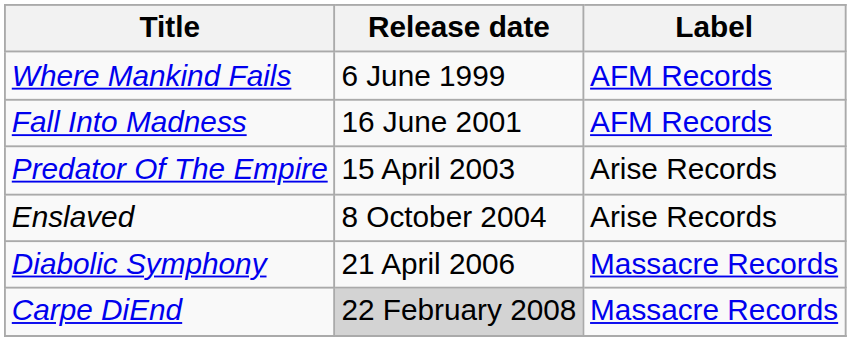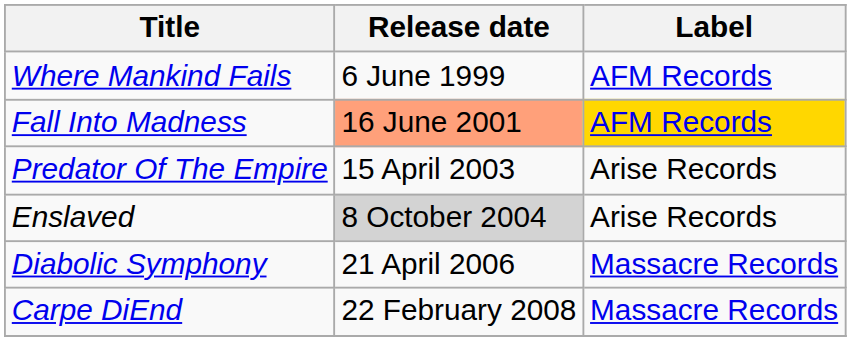(432, 122) no background -> (432, 122) lightsalmon background
(681, 122) no background -> (681, 122) gold background
(444, 216) no background -> (444, 216) lightgrey background
(459, 311) lightgrey background -> (459, 311) no background
